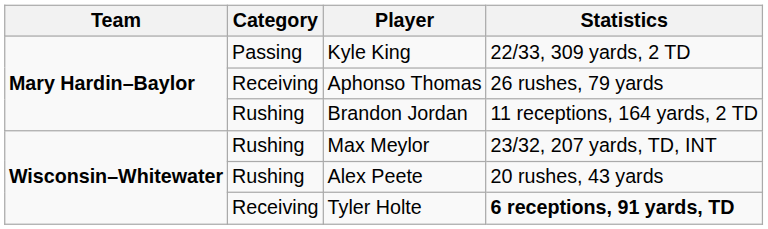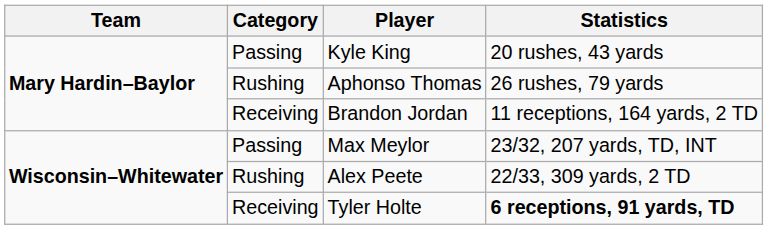(591, 51) 22/33, 309 yards, 2 TD -> (577, 51) 20 rushes, 43 yards
(275, 83) Receiving -> (268, 83) Rushing
(268, 114) Rushing -> (275, 114) Receiving
(268, 145) Rushing -> (267, 145) Passing
(577, 176) 20 rushes, 43 yards -> (591, 176) 22/33, 309 yards, 2 TD
